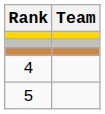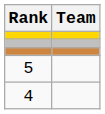(28, 69) 4 -> (28, 69) 5
(28, 95) 5 -> (28, 95) 4
